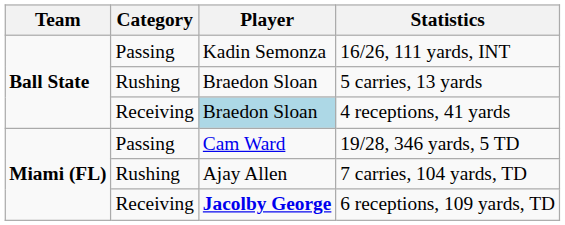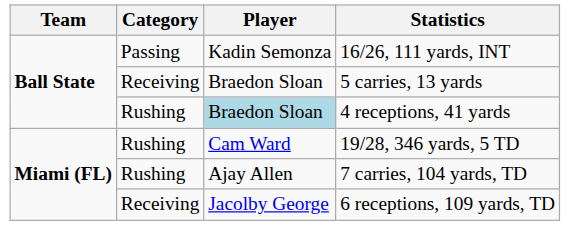(148, 81) Rushing -> (160, 81) Receiving
(155, 112) Receiving -> (153, 112) Rushing
(145, 143) Passing -> (153, 143) Rushing
(267, 204) bold -> (269, 204) normal
